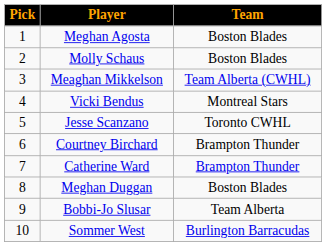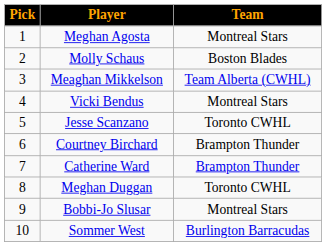(248, 36) Boston Blades -> (248, 36) Montreal Stars
(248, 187) Boston Blades -> (248, 187) Toronto CWHL
(248, 209) Team Alberta -> (248, 209) Montreal Stars
